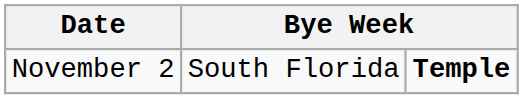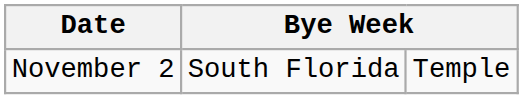(462, 71) bold -> (462, 71) normal
